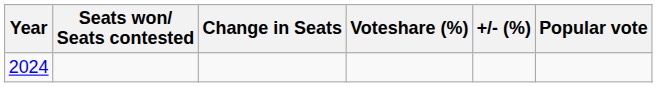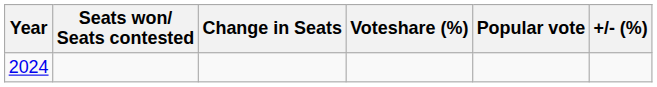columns swapped: (504, 28) <-> (593, 28)
